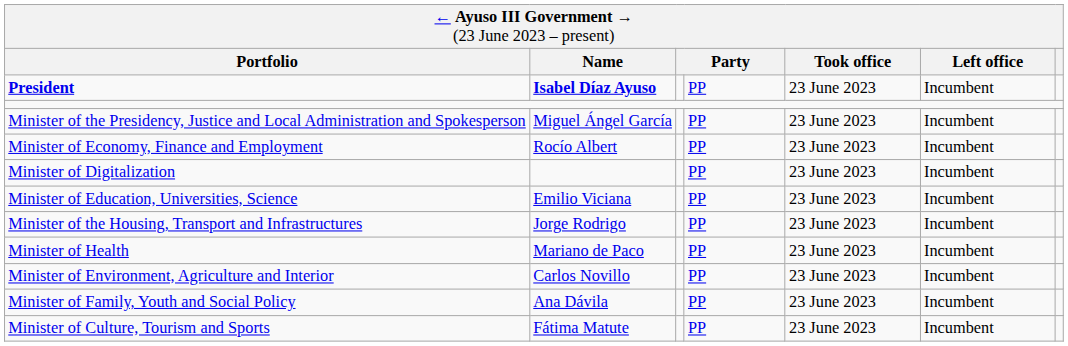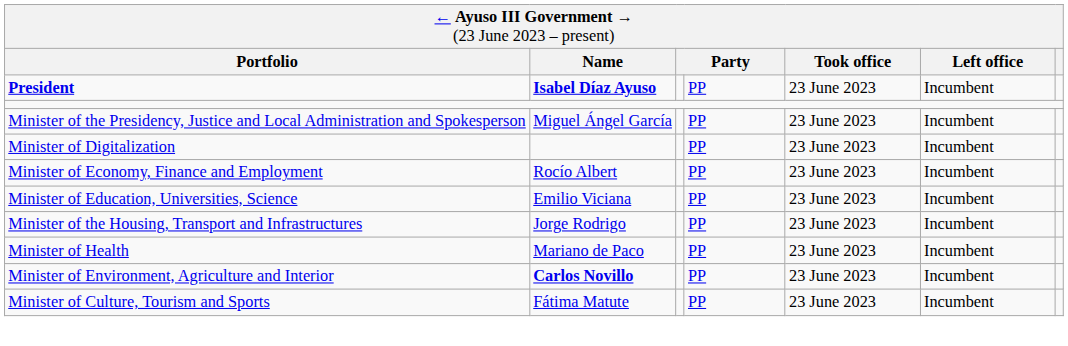rows swapped: (165, 146) <-> (92, 172)
(582, 276) normal -> (583, 276) bold
- row: (152, 302)
